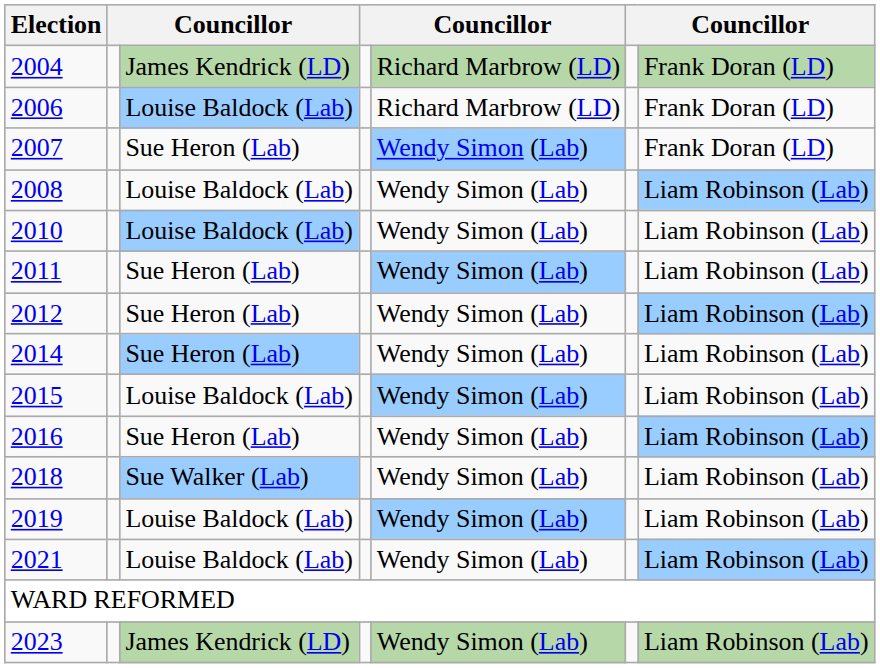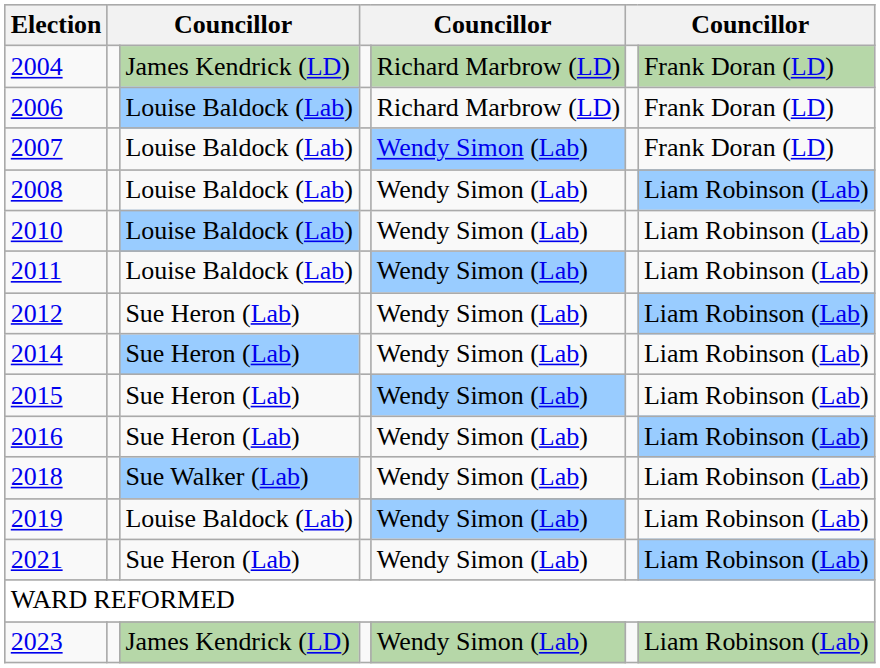(212, 148) Sue Heron (Lab) -> (239, 148) Louise Baldock (Lab)
(212, 271) Sue Heron (Lab) -> (239, 271) Louise Baldock (Lab)
(239, 395) Louise Baldock (Lab) -> (212, 395) Sue Heron (Lab)
(239, 559) Louise Baldock (Lab) -> (212, 559) Sue Heron (Lab)
